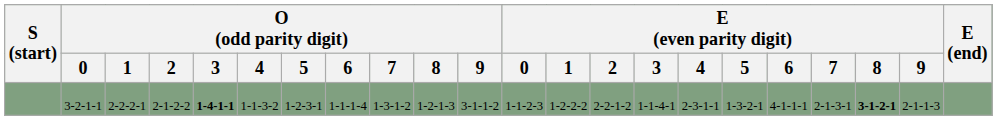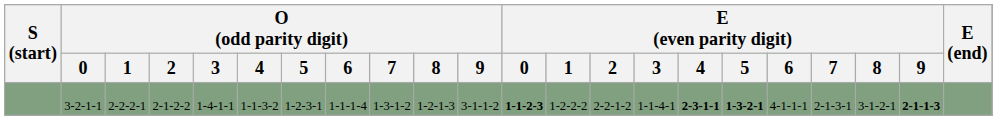(215, 106) bold -> (215, 106) normal
(524, 106) normal -> (524, 106) bold
(701, 106) normal -> (701, 106) bold
(745, 106) normal -> (745, 106) bold
(877, 106) bold -> (877, 106) normal
(921, 106) normal -> (921, 106) bold
